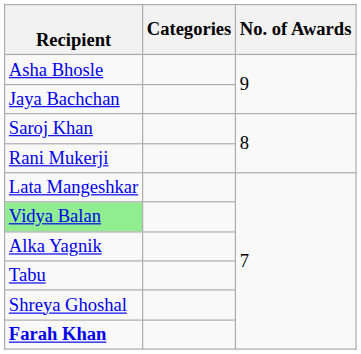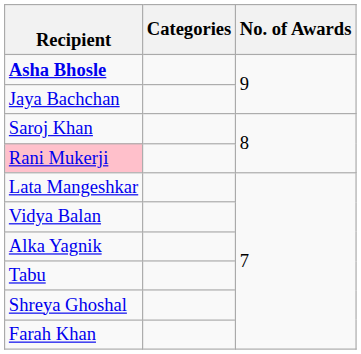(56, 69) normal -> (58, 69) bold
(59, 157) no background -> (59, 157) pink background
(55, 216) lightgreen background -> (55, 216) no background
(58, 334) bold -> (52, 334) normal
